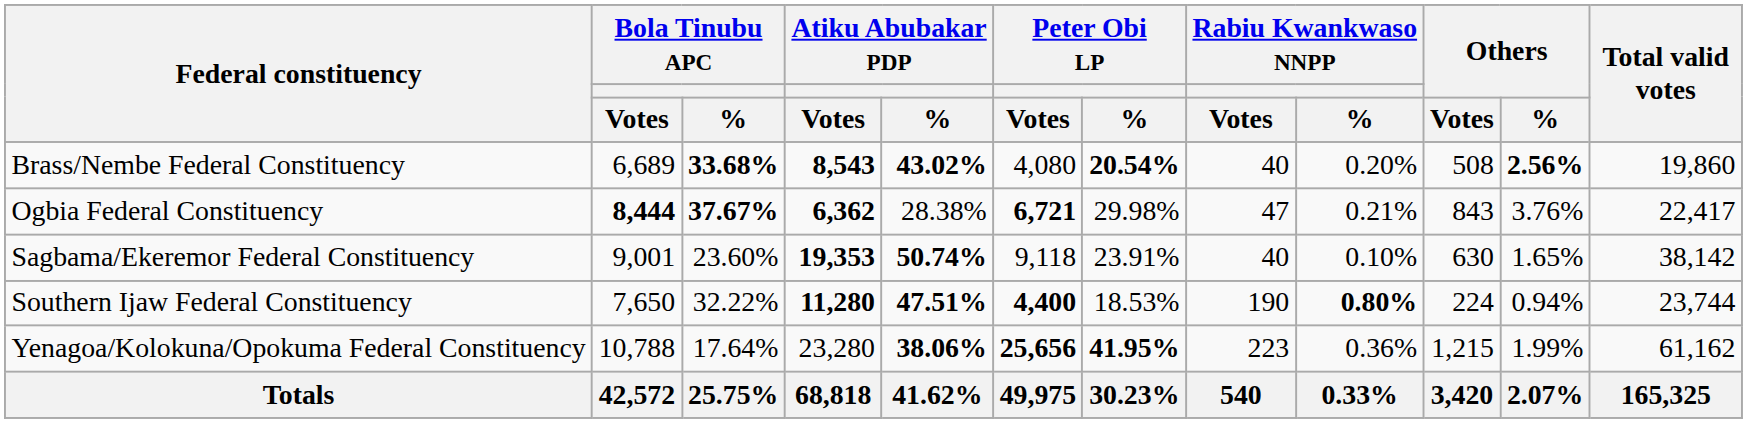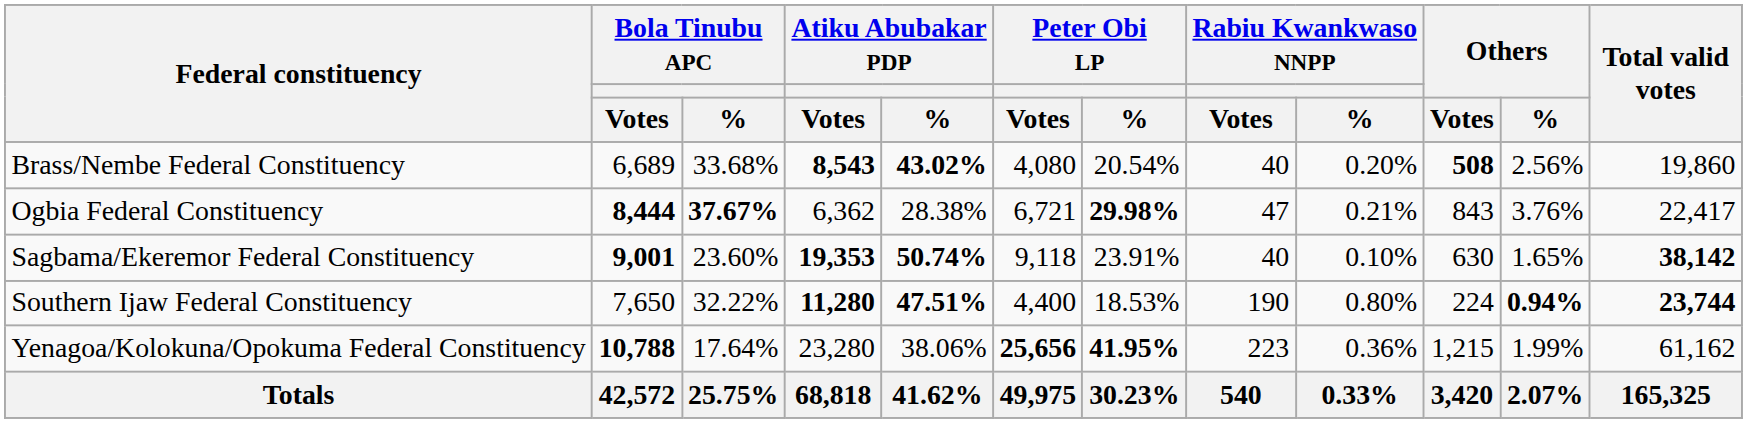(733, 165) bold -> (736, 165) normal
(1134, 165) bold -> (1137, 165) normal
(1473, 165) normal -> (1473, 165) bold
(1545, 165) bold -> (1547, 165) normal
(844, 211) bold -> (844, 211) normal
(1045, 211) bold -> (1045, 211) normal
(1137, 211) normal -> (1134, 211) bold
(644, 256) normal -> (644, 256) bold
(1697, 256) normal -> (1697, 256) bold
(1045, 302) bold -> (1045, 302) normal
(1379, 302) bold -> (1381, 302) normal
(1547, 302) normal -> (1545, 302) bold
(1697, 302) normal -> (1697, 302) bold
(637, 348) normal -> (637, 348) bold
(942, 348) bold -> (944, 348) normal
